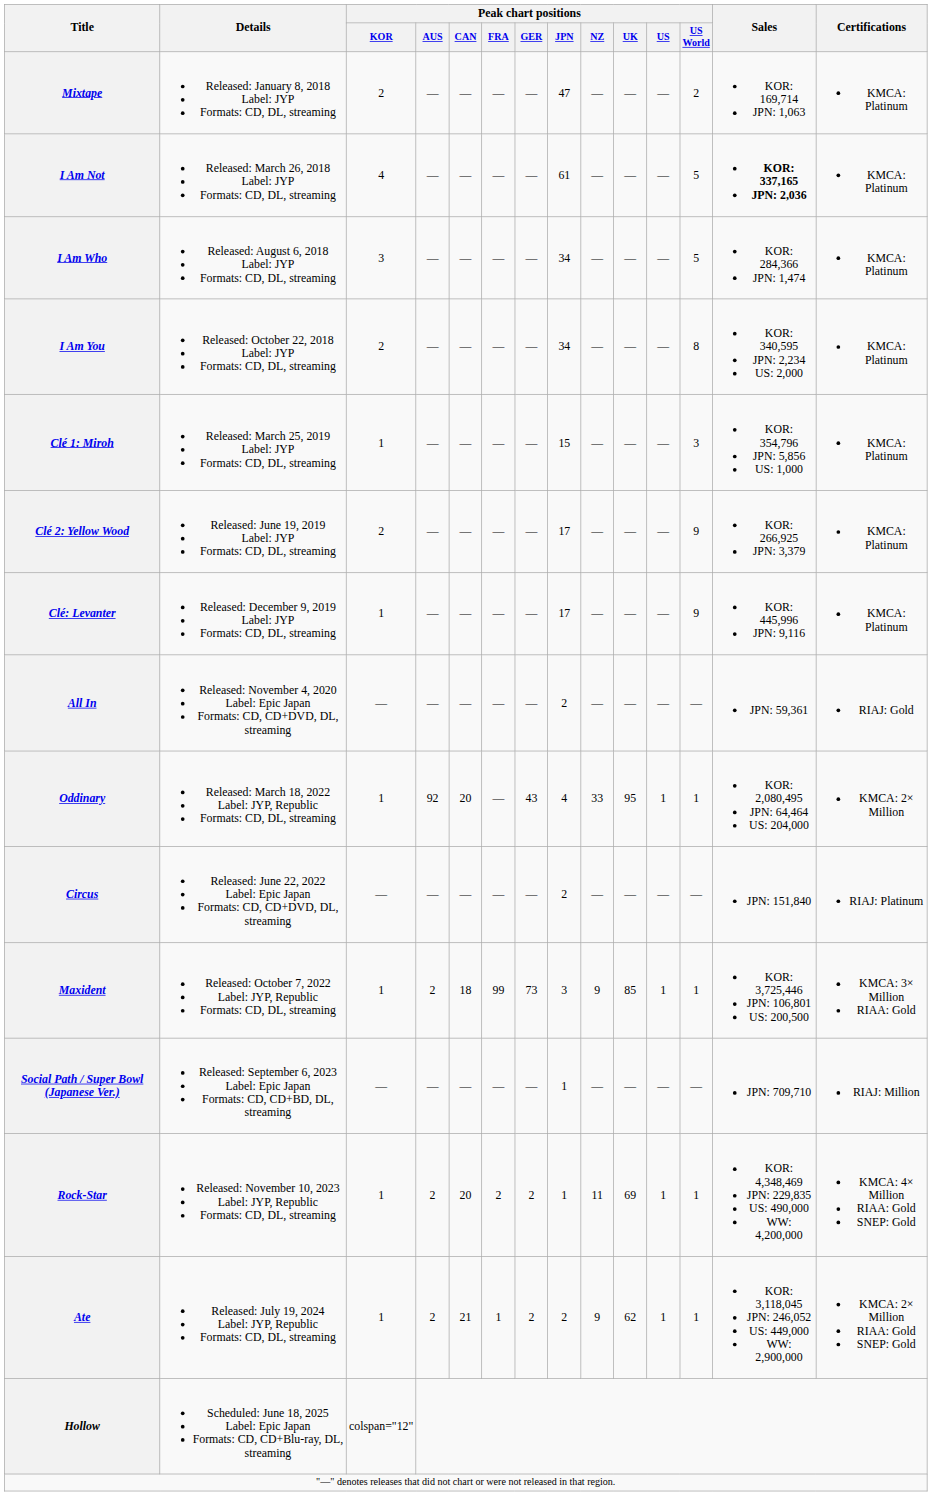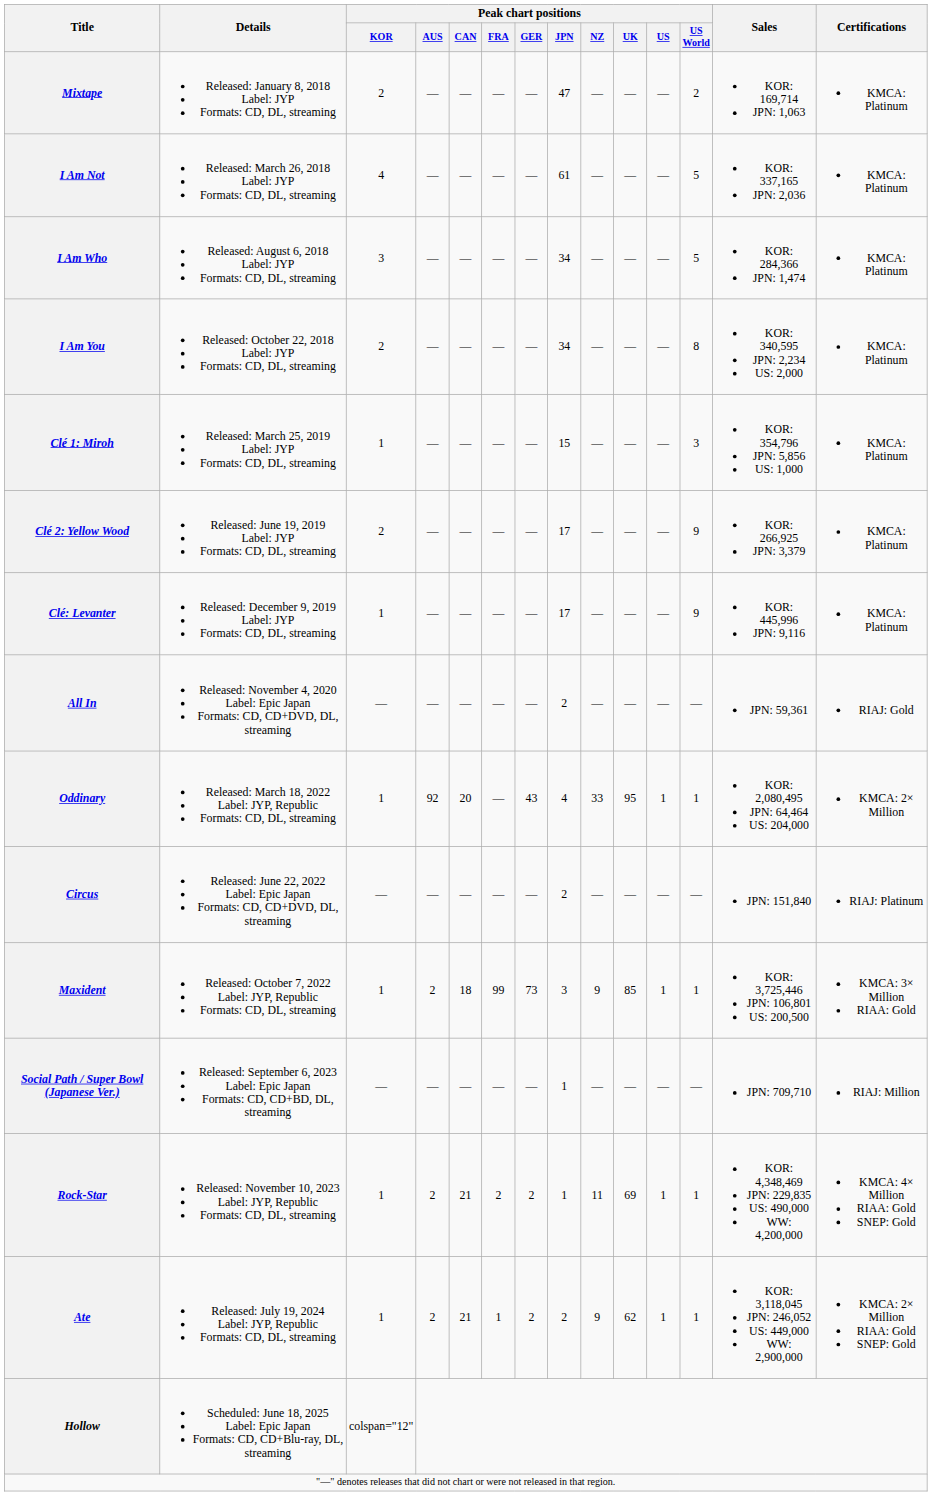(764, 182) bold -> (764, 182) normal
(466, 1195) 20 -> (466, 1195) 21
